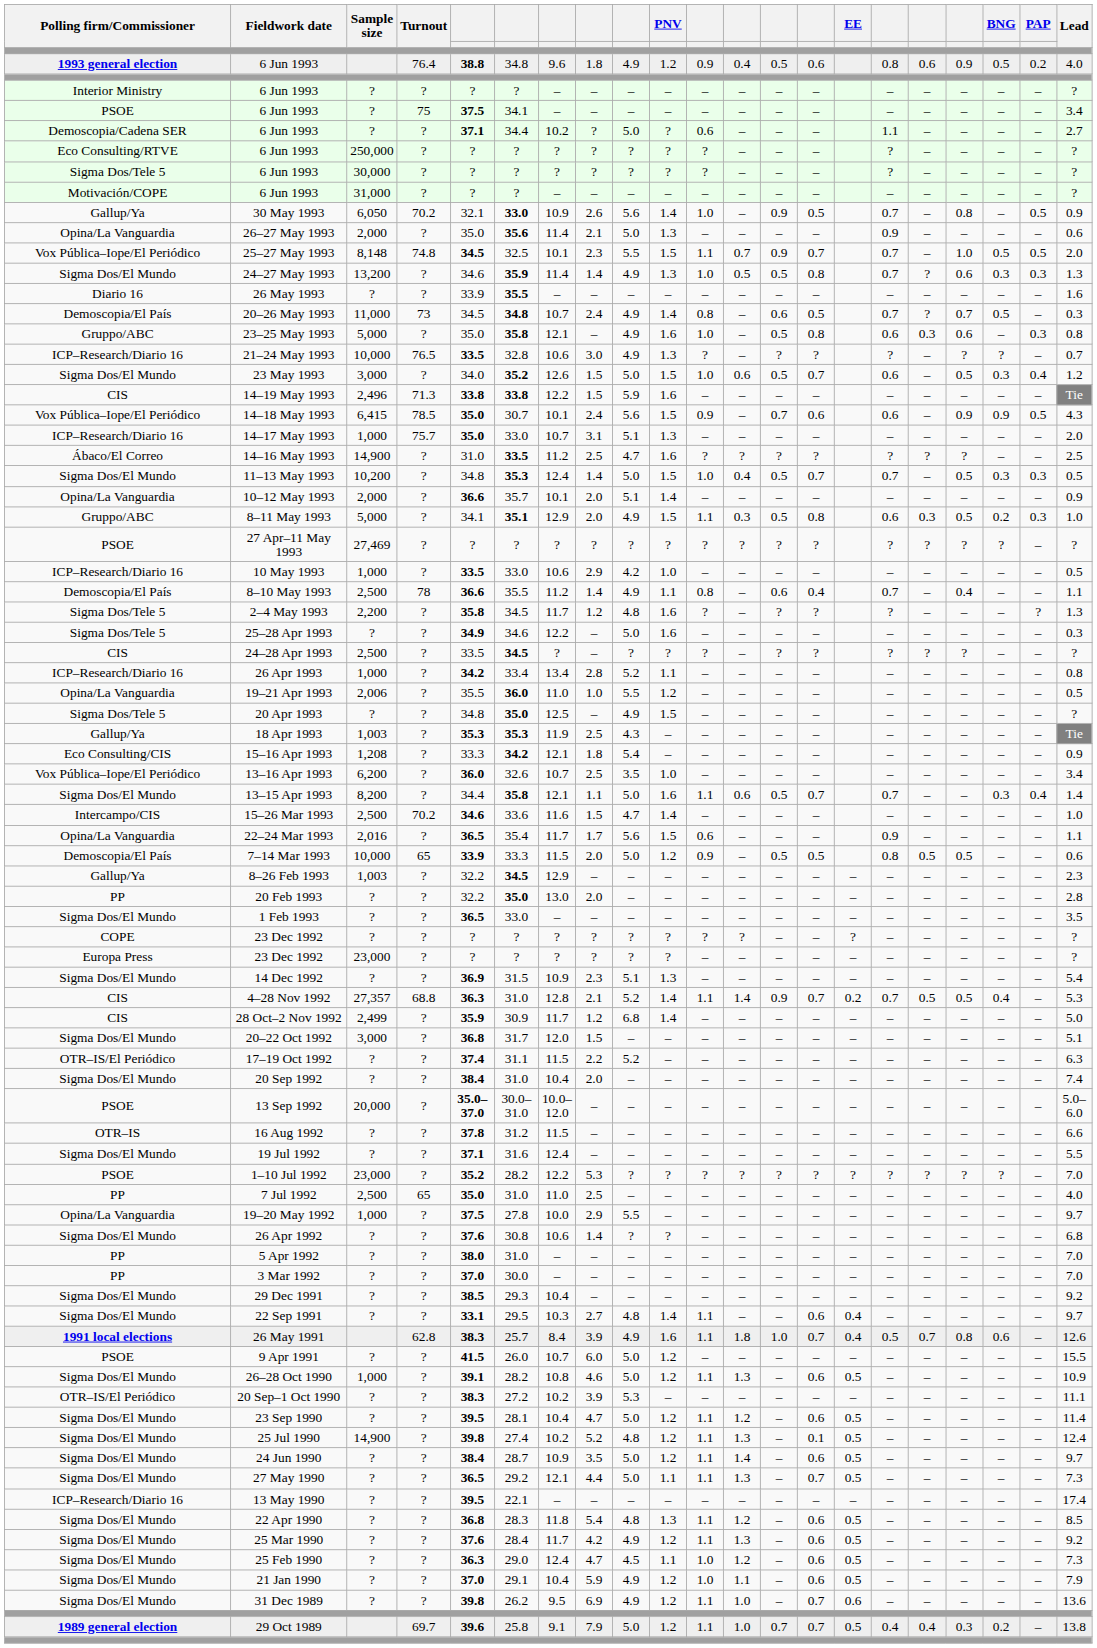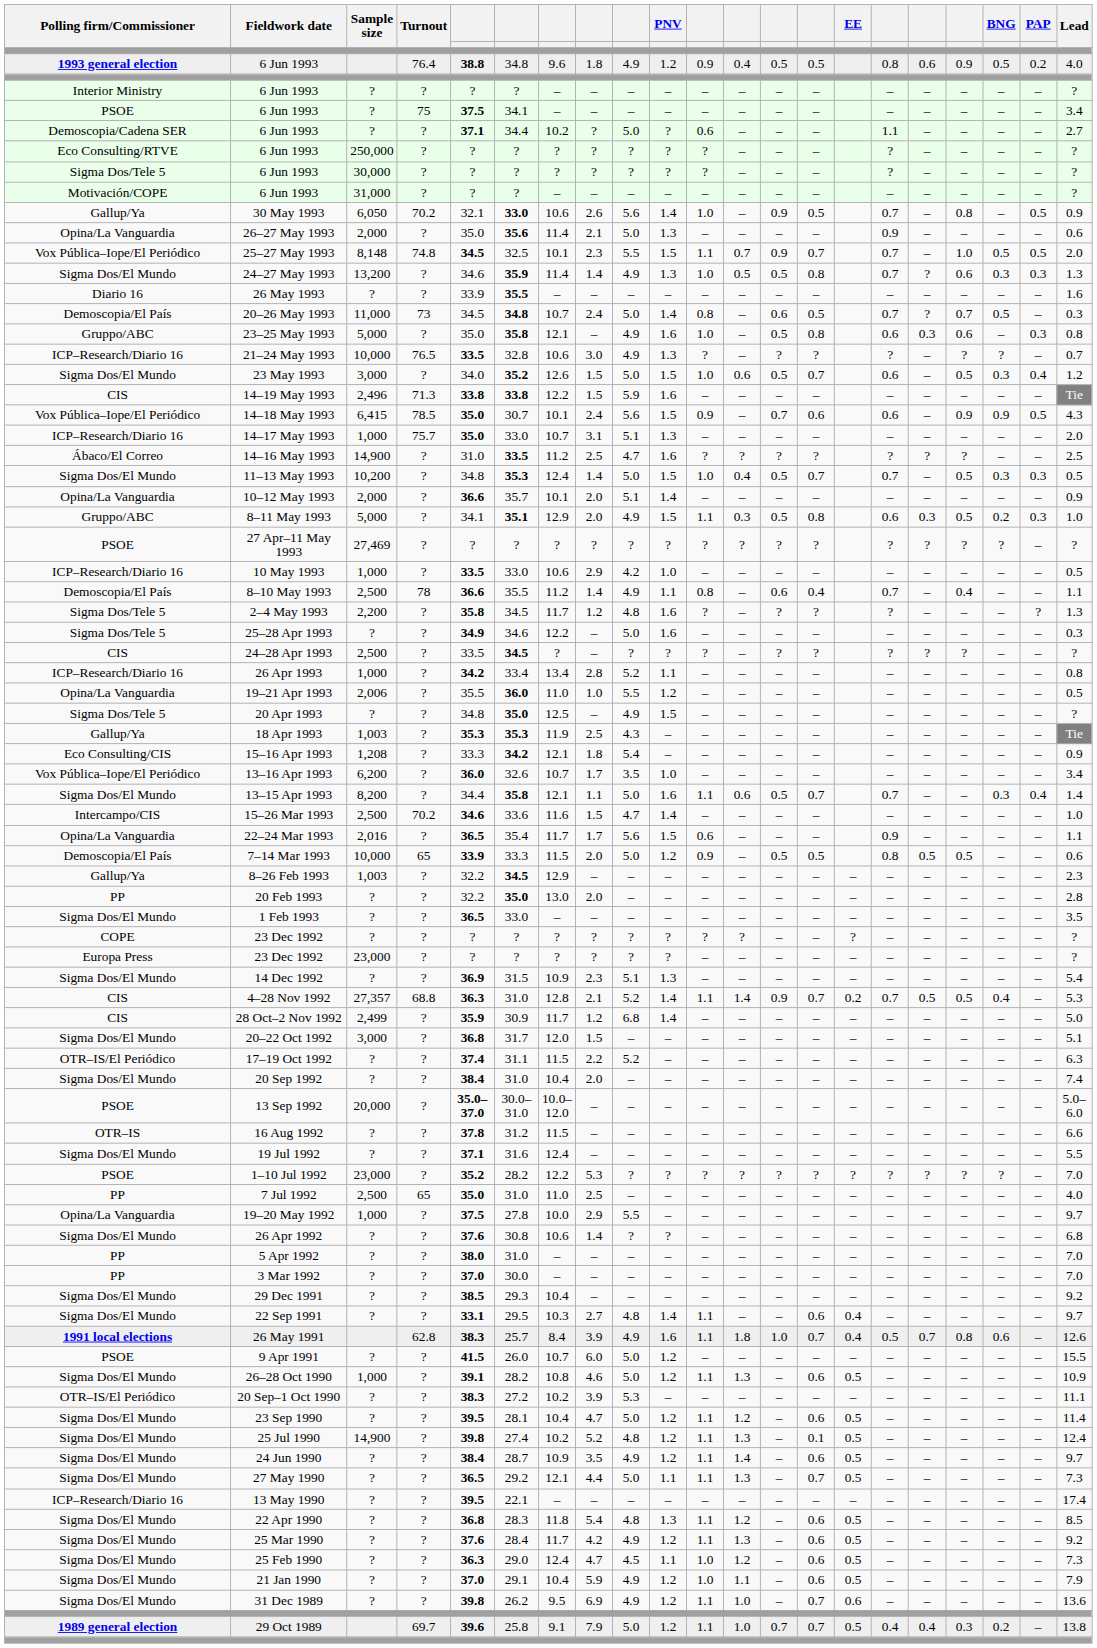(816, 64) 0.6 -> (816, 64) 0.5
(557, 212) 10.9 -> (557, 212) 10.6
(631, 313) 4.9 -> (631, 313) 5.0
(594, 774) 2.5 -> (594, 774) 1.7
(631, 1458) 5.0 -> (631, 1458) 4.9
